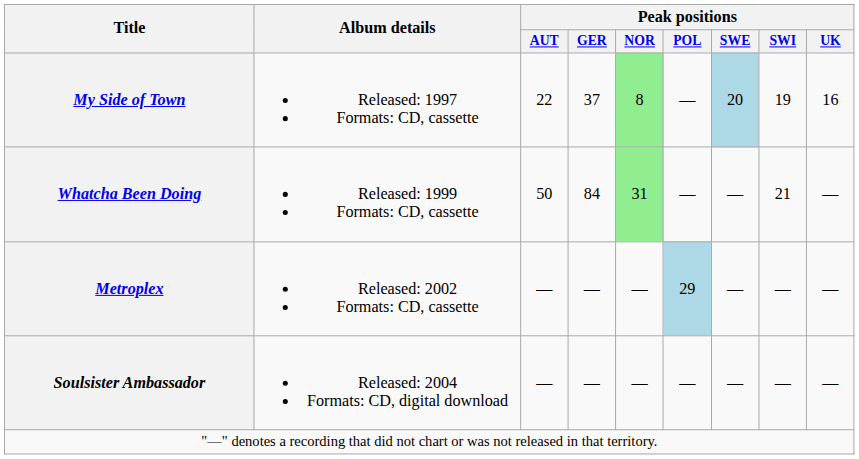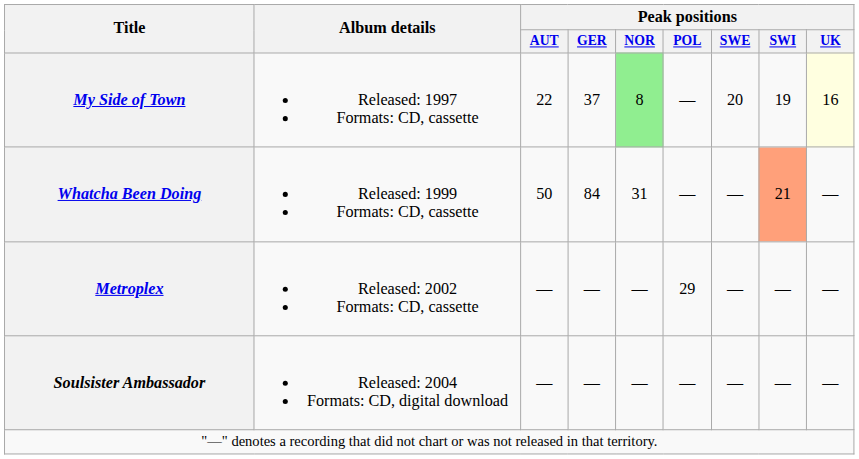(735, 99) lightblue background -> (735, 99) no background
(830, 99) no background -> (830, 99) lightyellow background
(640, 194) lightgreen background -> (640, 194) no background
(783, 194) no background -> (783, 194) lightsalmon background
(687, 288) lightblue background -> (687, 288) no background
